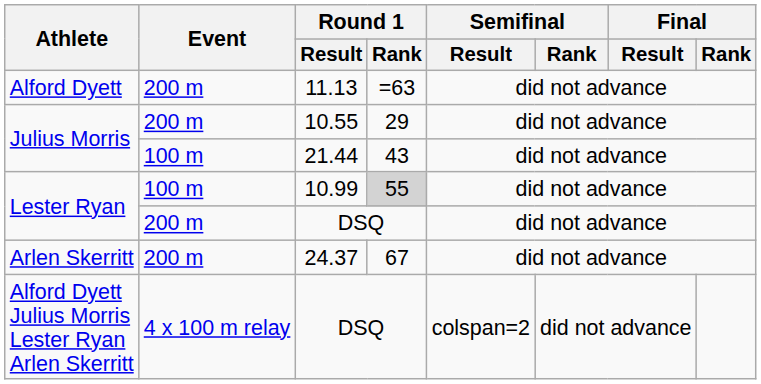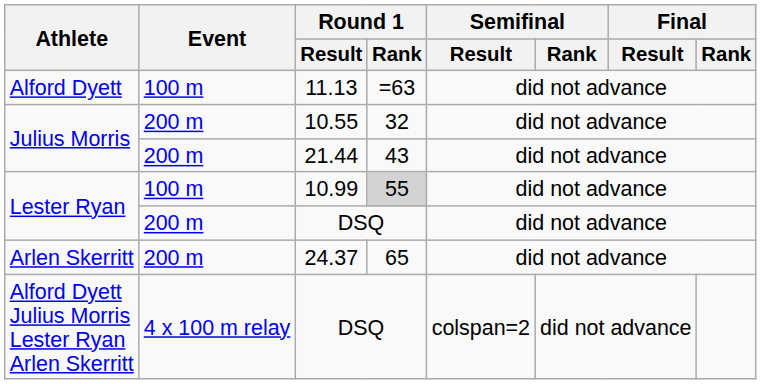(174, 88) 200 m -> (174, 88) 100 m
(397, 122) 29 -> (397, 122) 32
(174, 156) 100 m -> (174, 156) 200 m
(397, 257) 67 -> (397, 257) 65
